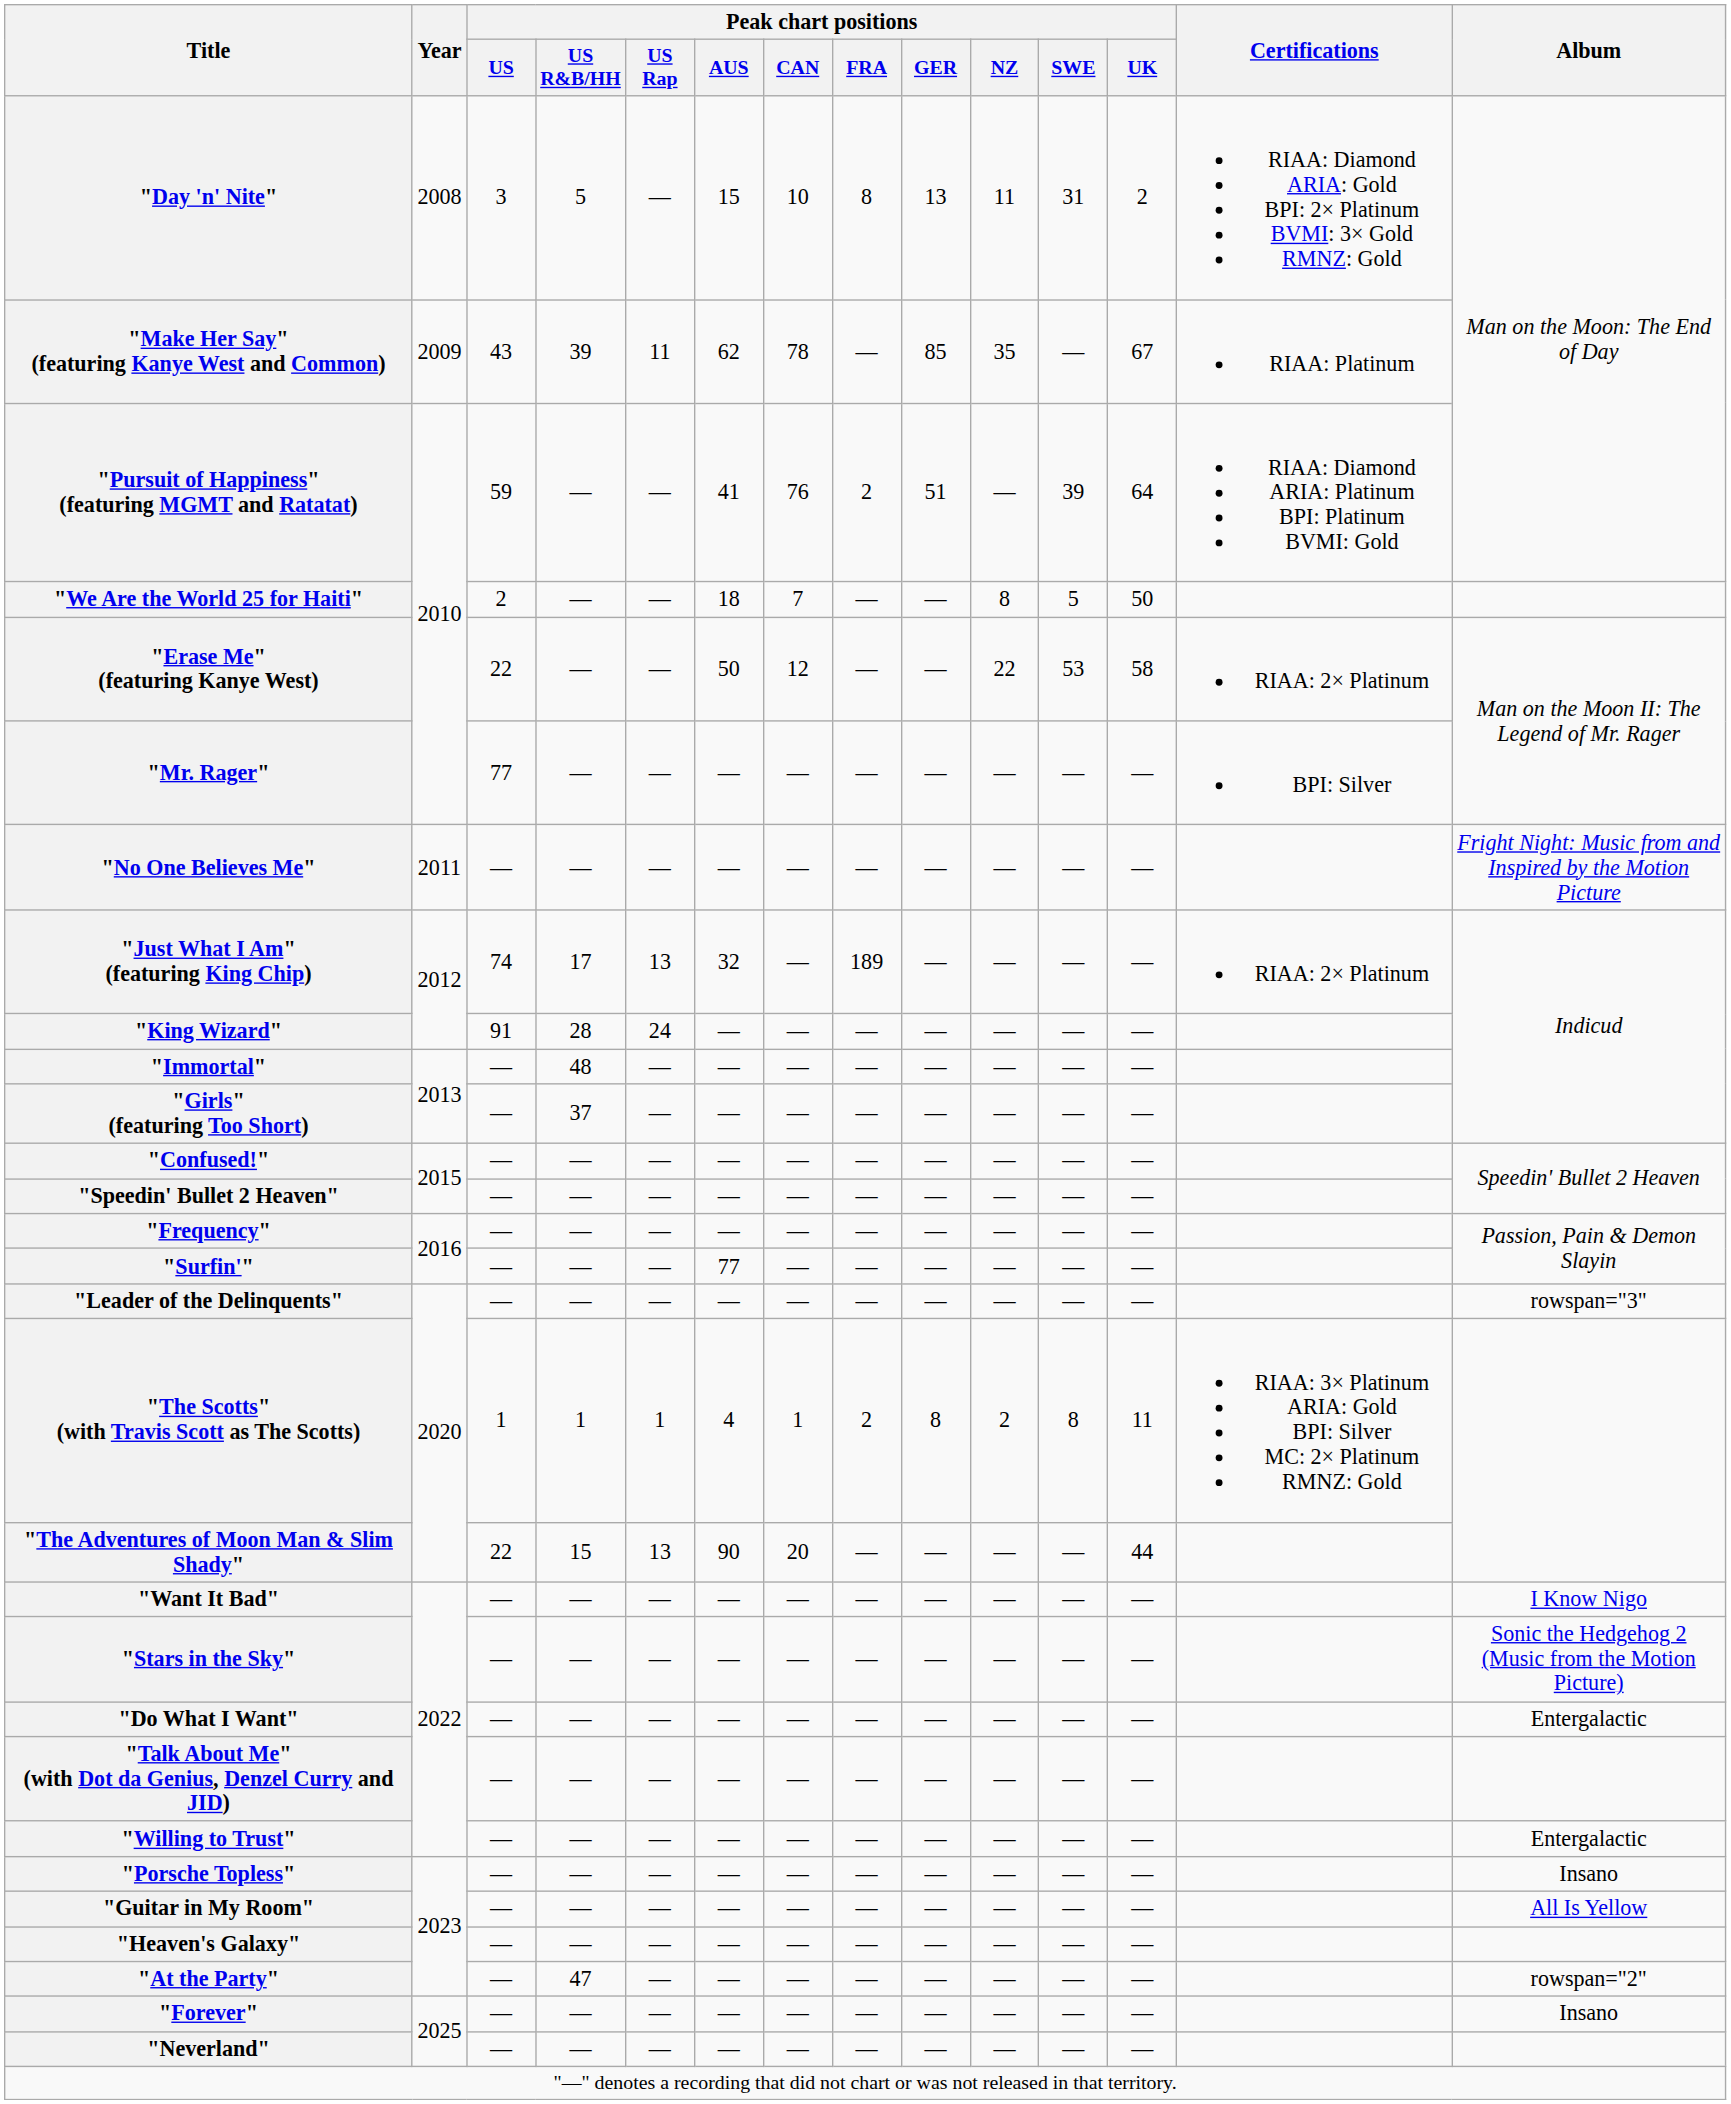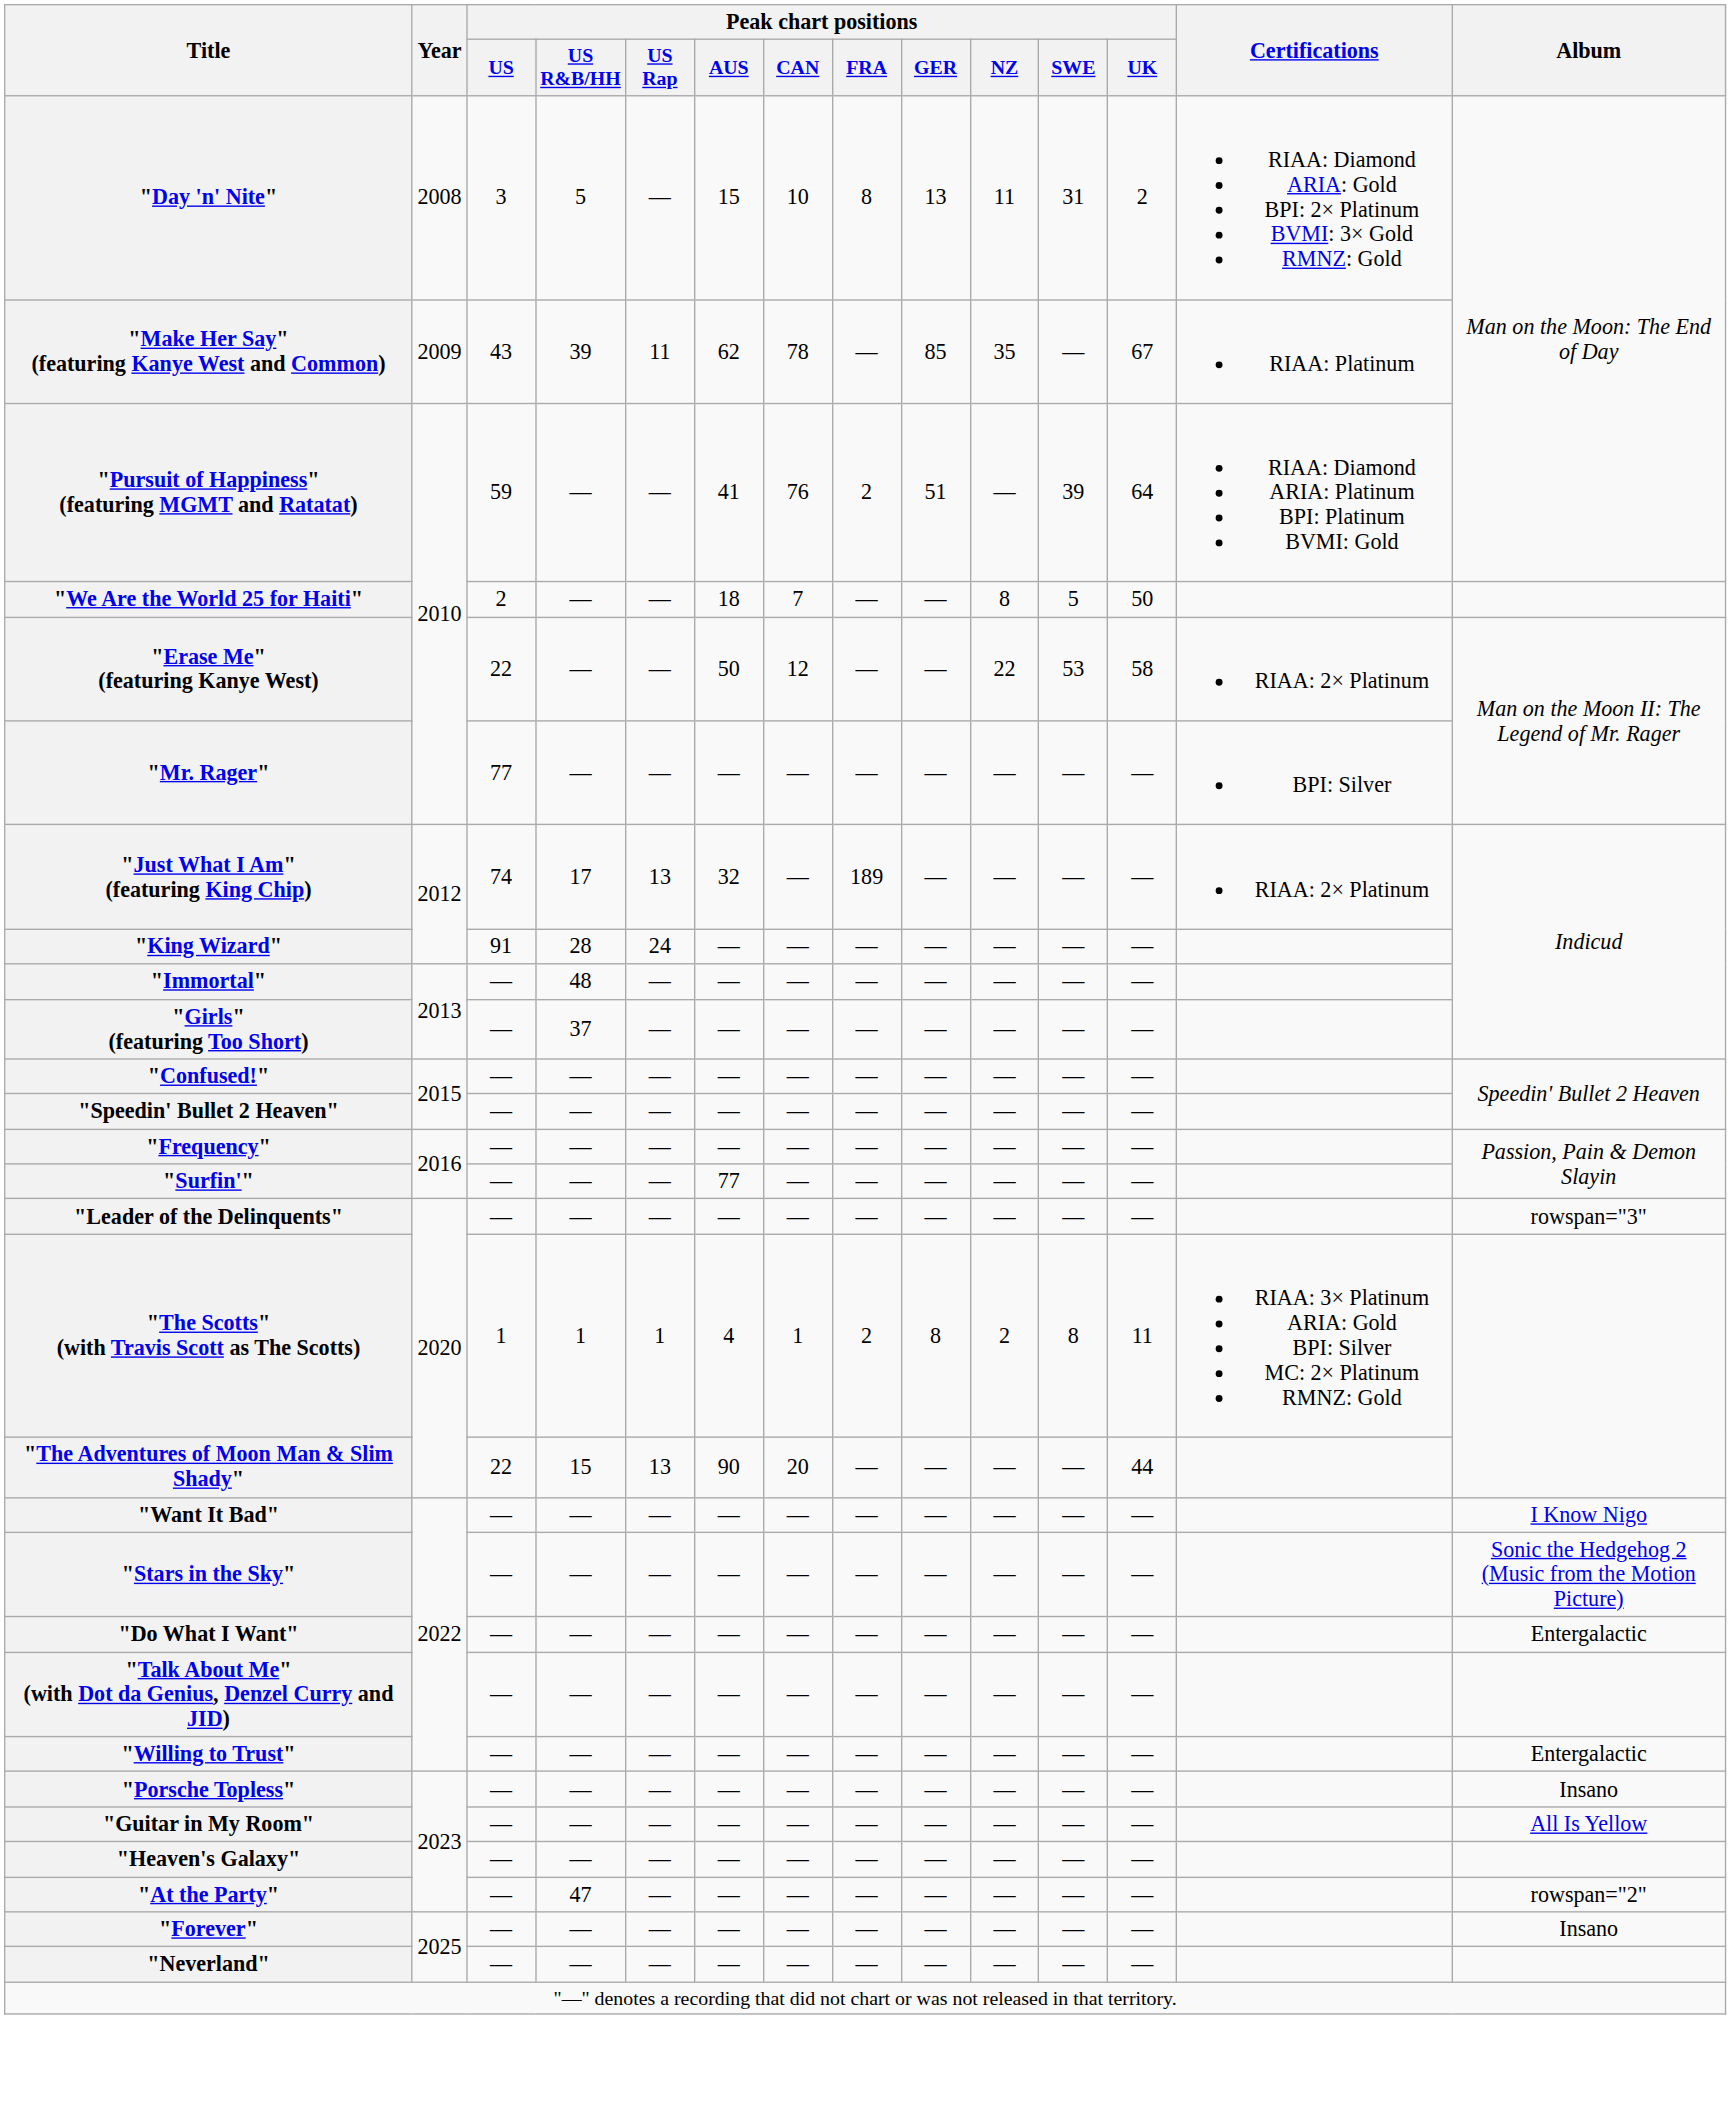- row: (208, 867)
